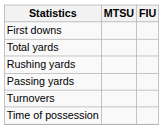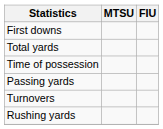rows swapped: (41, 64) <-> (53, 115)
